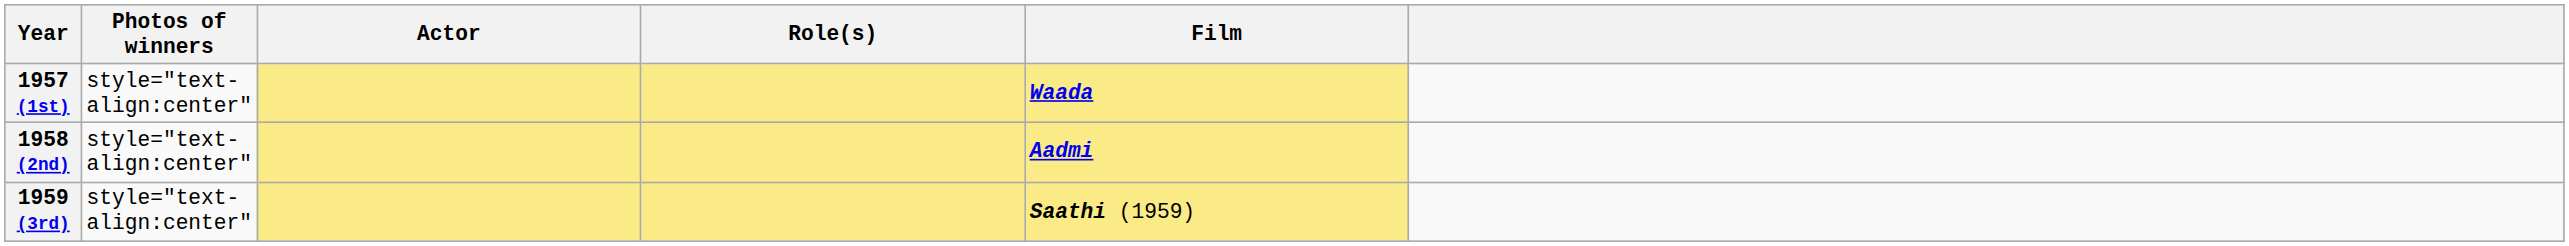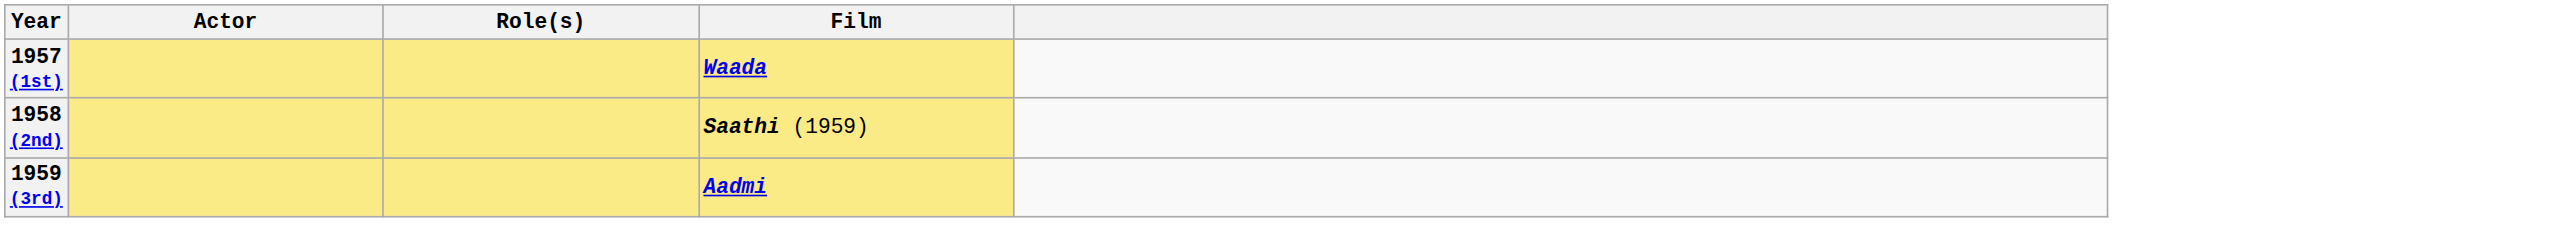- column: (169, 34)
(1062, 152) Aadmi -> (786, 128) Saathi (1959)
(1112, 211) Saathi (1959) -> (735, 187) Aadmi
